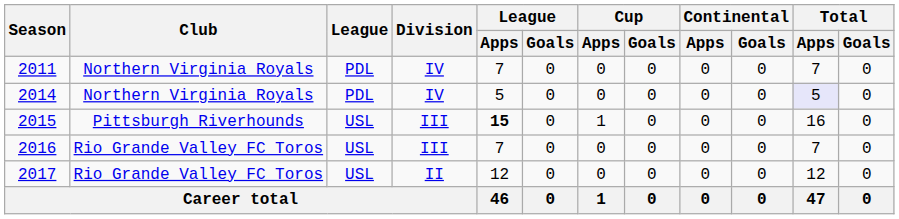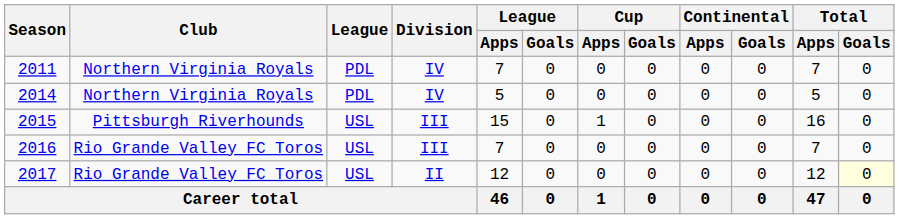(816, 96) lavender background -> (816, 96) no background
(499, 122) bold -> (499, 122) normal
(867, 174) no background -> (867, 174) lightyellow background
